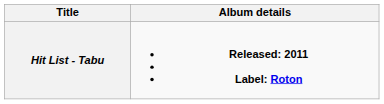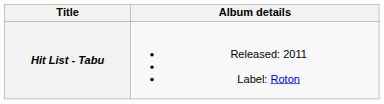(255, 66) bold -> (255, 66) normal
